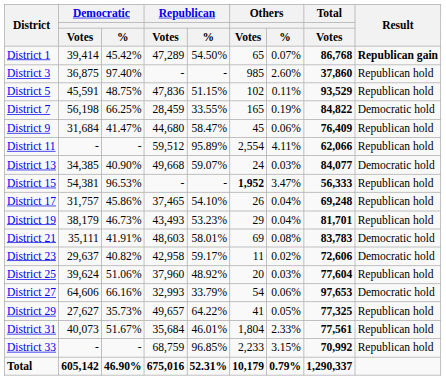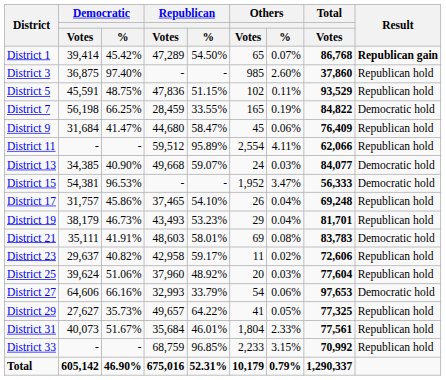(251, 183) bold -> (251, 183) normal
(396, 183) Republican hold -> (396, 183) Democratic hold
(396, 256) Democratic hold -> (396, 256) Republican hold
